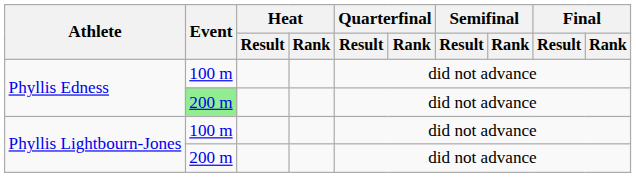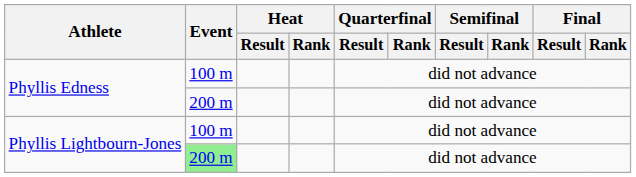(211, 102) lightgreen background -> (211, 102) no background
(211, 158) no background -> (211, 158) lightgreen background
